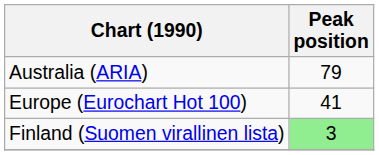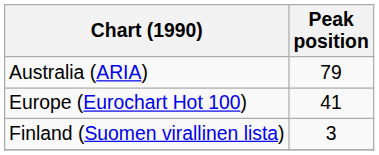(331, 133) lightgreen background -> (331, 133) no background
